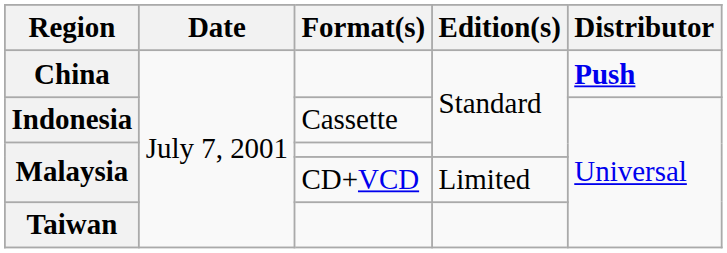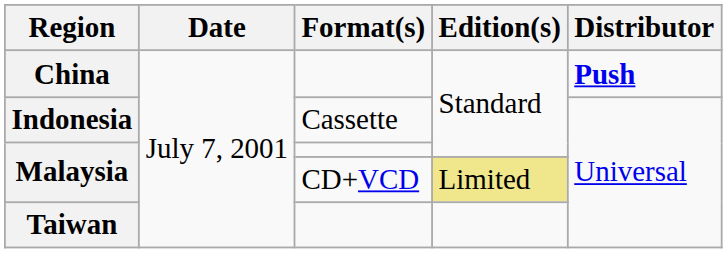(484, 178) no background -> (484, 178) khaki background
